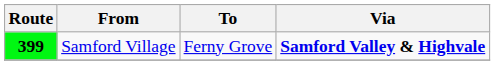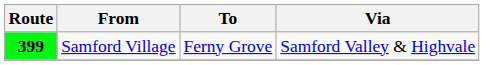(383, 45) bold -> (378, 45) normal
